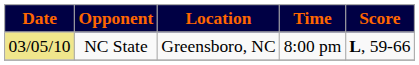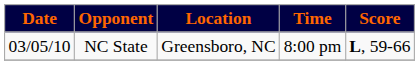(40, 45) khaki background -> (40, 45) no background
